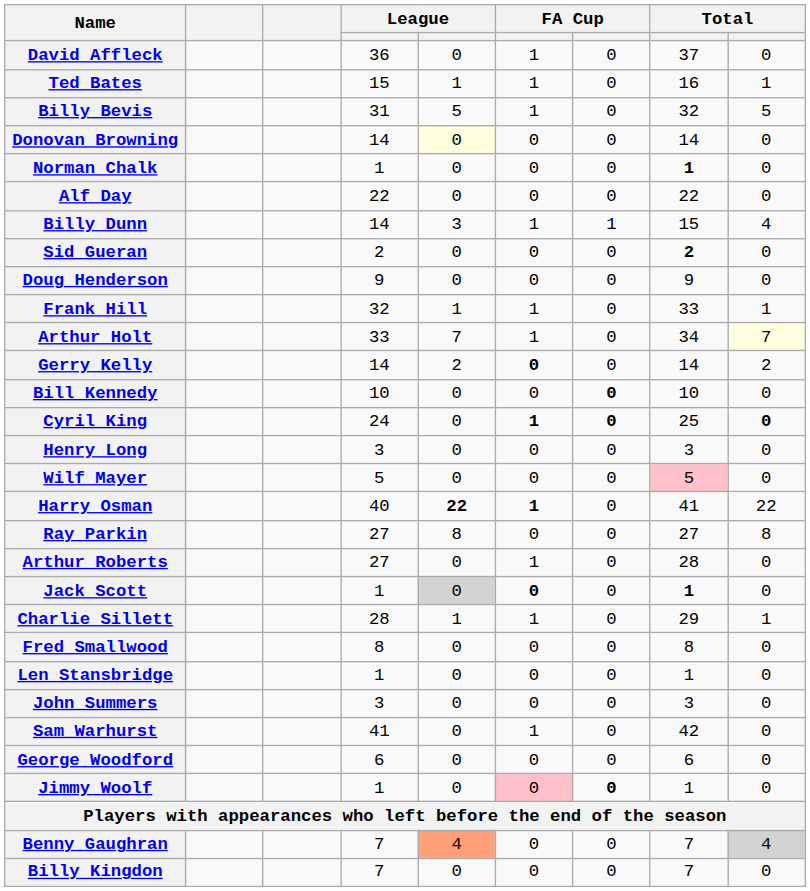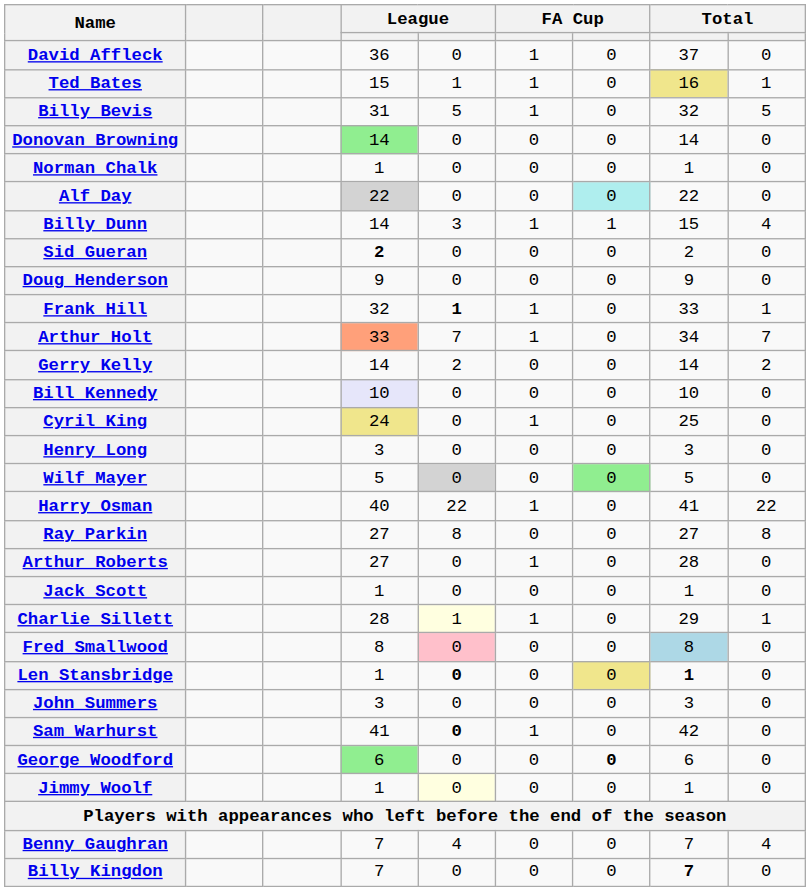(689, 83) no background -> (689, 83) khaki background
(379, 140) no background -> (379, 140) lightgreen background
(457, 140) lightyellow background -> (457, 140) no background
(689, 168) bold -> (689, 168) normal
(379, 196) no background -> (379, 196) lightgrey background
(611, 196) no background -> (611, 196) paleturquoise background
(379, 252) normal -> (379, 252) bold
(689, 252) bold -> (689, 252) normal
(457, 309) normal -> (457, 309) bold
(379, 337) no background -> (379, 337) lightsalmon background
(766, 337) lightyellow background -> (766, 337) no background
(534, 365) bold -> (534, 365) normal
(379, 393) no background -> (379, 393) lavender background
(611, 393) bold -> (611, 393) normal
(379, 421) no background -> (379, 421) khaki background
(534, 421) bold -> (534, 421) normal
(611, 421) bold -> (611, 421) normal
(766, 421) bold -> (766, 421) normal
(457, 478) no background -> (457, 478) lightgrey background
(611, 478) no background -> (611, 478) lightgreen background
(689, 478) pink background -> (689, 478) no background
(457, 506) bold -> (457, 506) normal
(534, 506) bold -> (534, 506) normal
(457, 591) lightgrey background -> (457, 591) no background
(534, 591) bold -> (534, 591) normal
(689, 591) bold -> (689, 591) normal
(457, 619) no background -> (457, 619) lightyellow background
(457, 647) no background -> (457, 647) pink background
(689, 647) no background -> (689, 647) lightblue background
(457, 675) normal -> (457, 675) bold
(611, 675) no background -> (611, 675) khaki background
(689, 675) normal -> (689, 675) bold
(457, 731) normal -> (457, 731) bold
(379, 760) no background -> (379, 760) lightgreen background
(611, 760) normal -> (611, 760) bold
(457, 788) no background -> (457, 788) lightyellow background
(534, 788) pink background -> (534, 788) no background
(611, 788) bold -> (611, 788) normal
(457, 844) lightsalmon background -> (457, 844) no background
(766, 844) lightgrey background -> (766, 844) no background
(689, 872) normal -> (689, 872) bold
